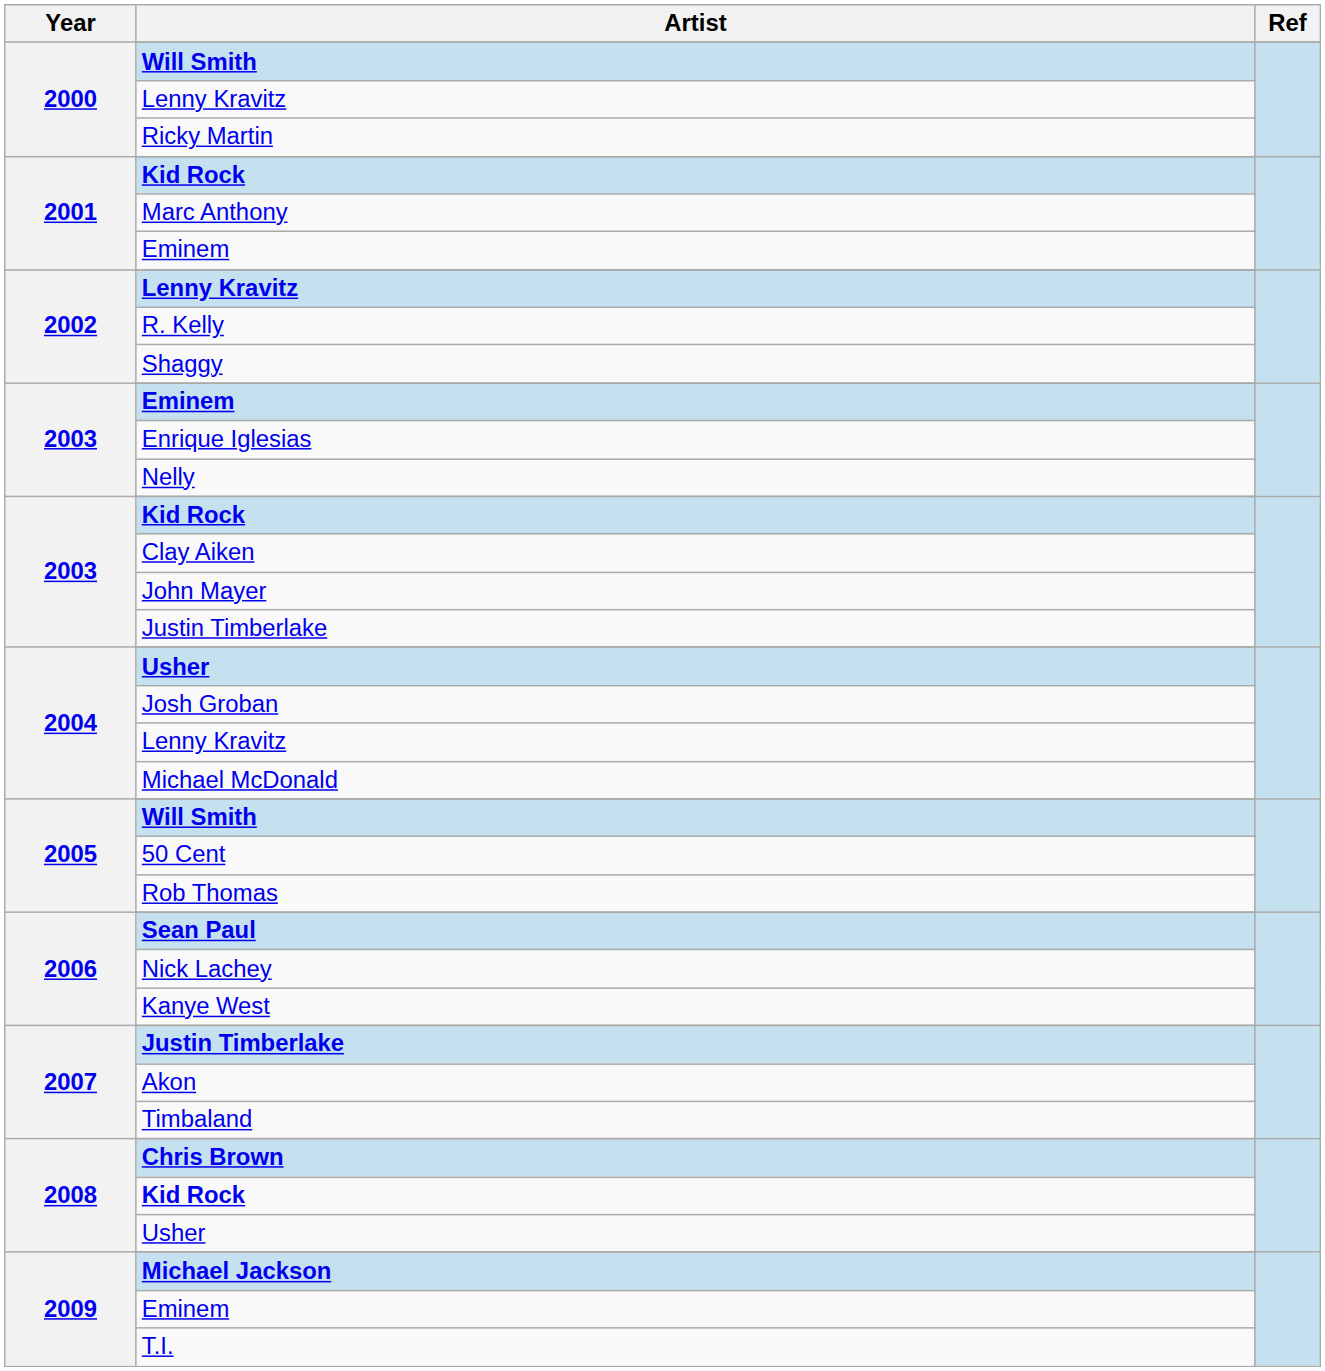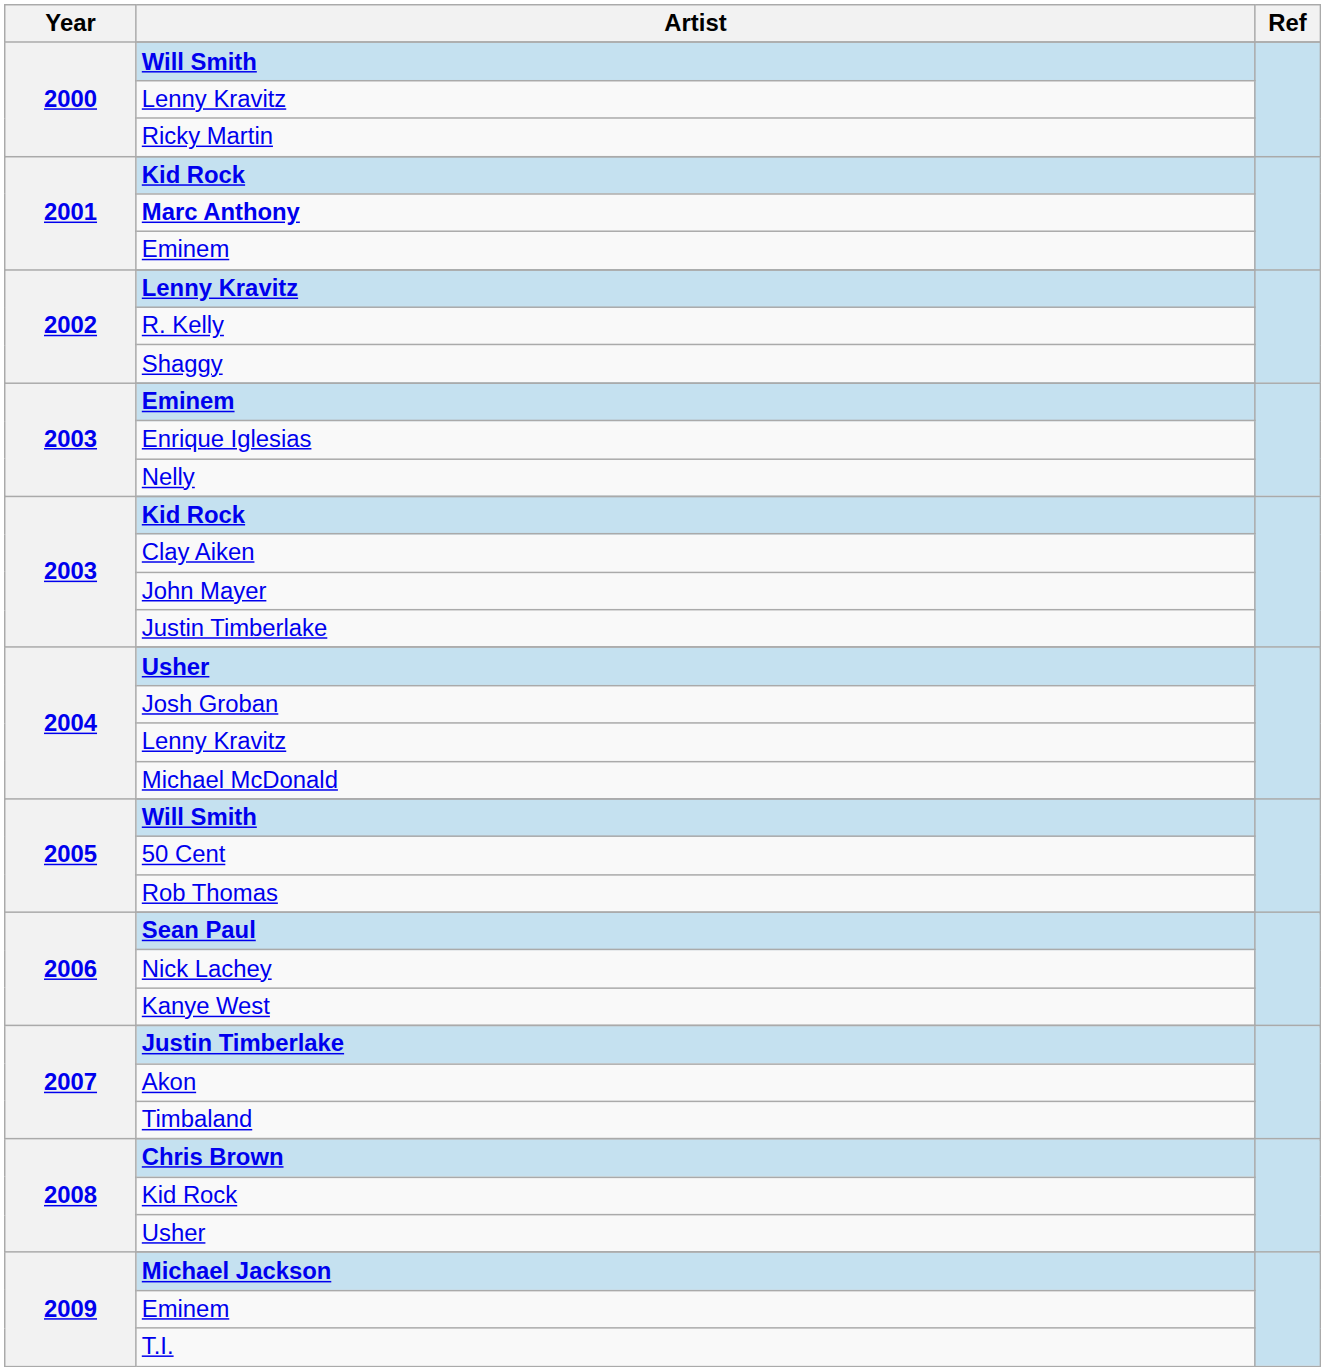(215, 212) normal -> (221, 212) bold
(193, 1195) bold -> (190, 1195) normal
